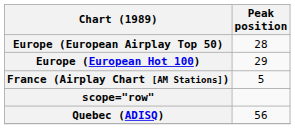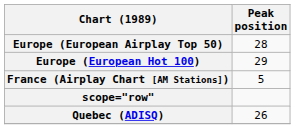(261, 115) 56 -> (261, 115) 26
